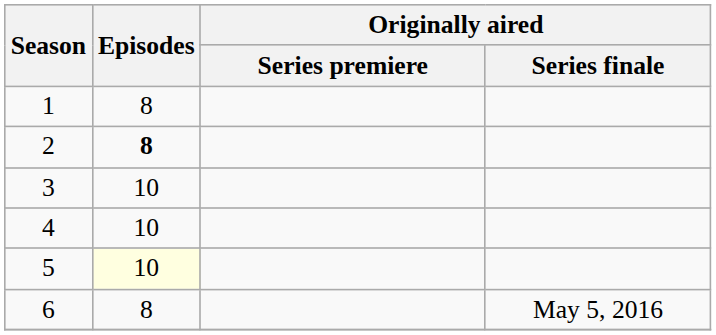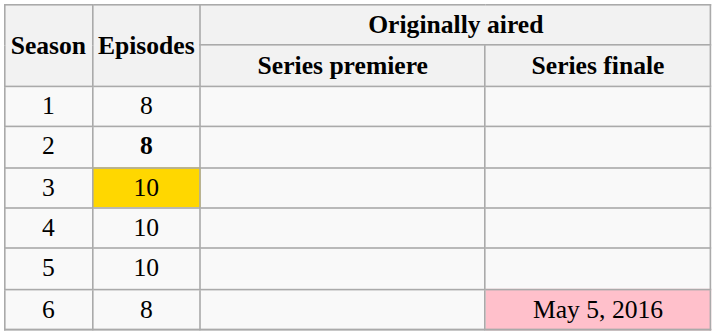(146, 187) no background -> (146, 187) gold background
(146, 268) lightyellow background -> (146, 268) no background
(598, 308) no background -> (598, 308) pink background
